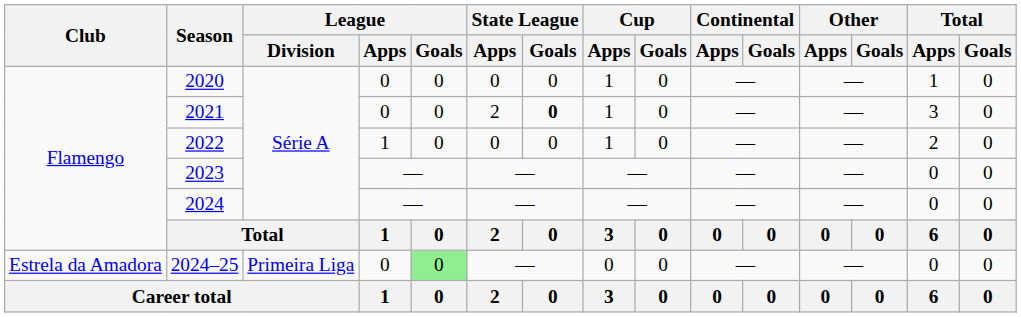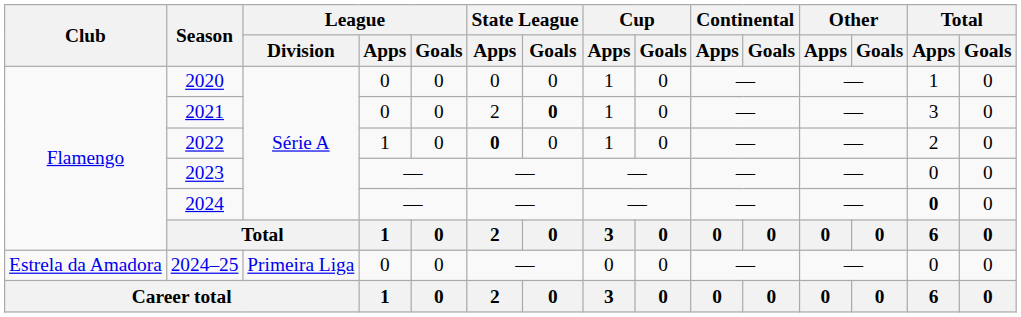(495, 142) normal -> (495, 142) bold
(934, 204) normal -> (934, 204) bold
(439, 265) lightgreen background -> (439, 265) no background
